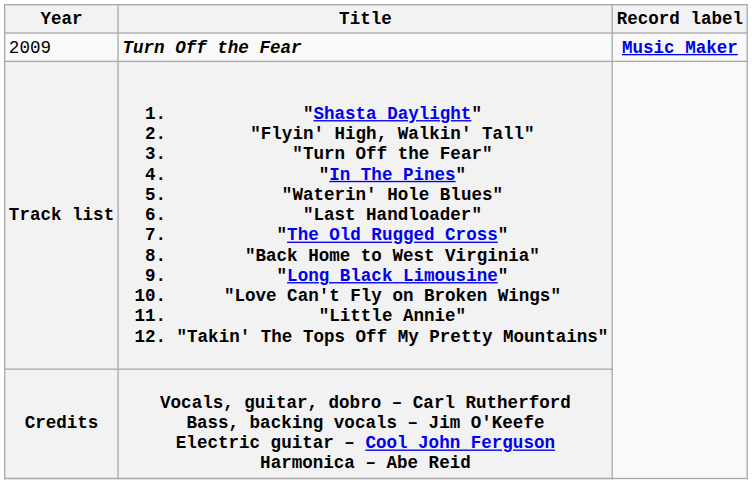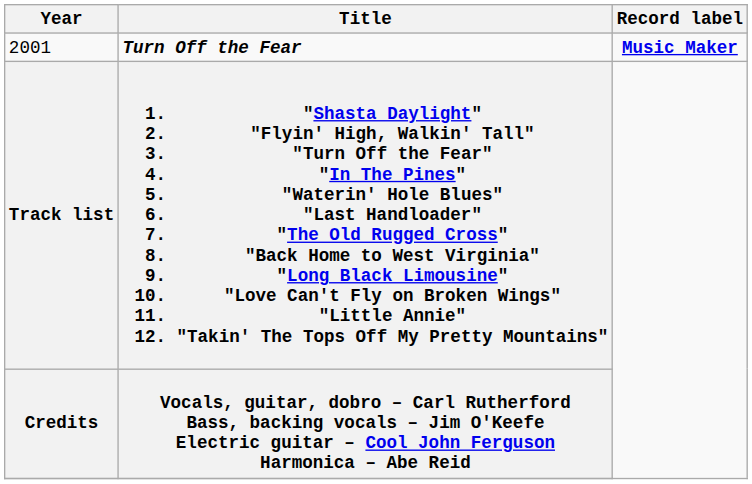(30, 48) 2009 -> (30, 48) 2001
